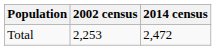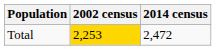(87, 34) no background -> (87, 34) gold background
